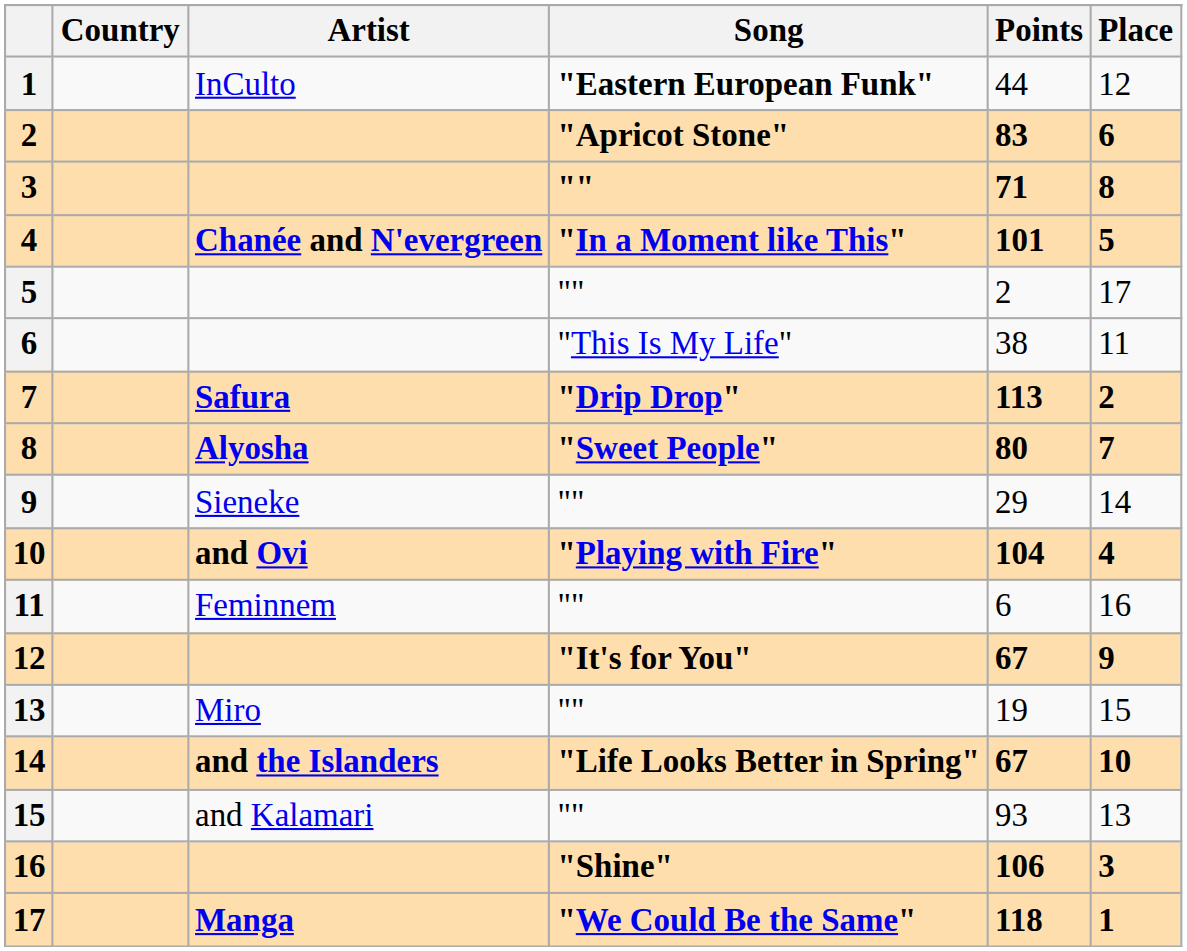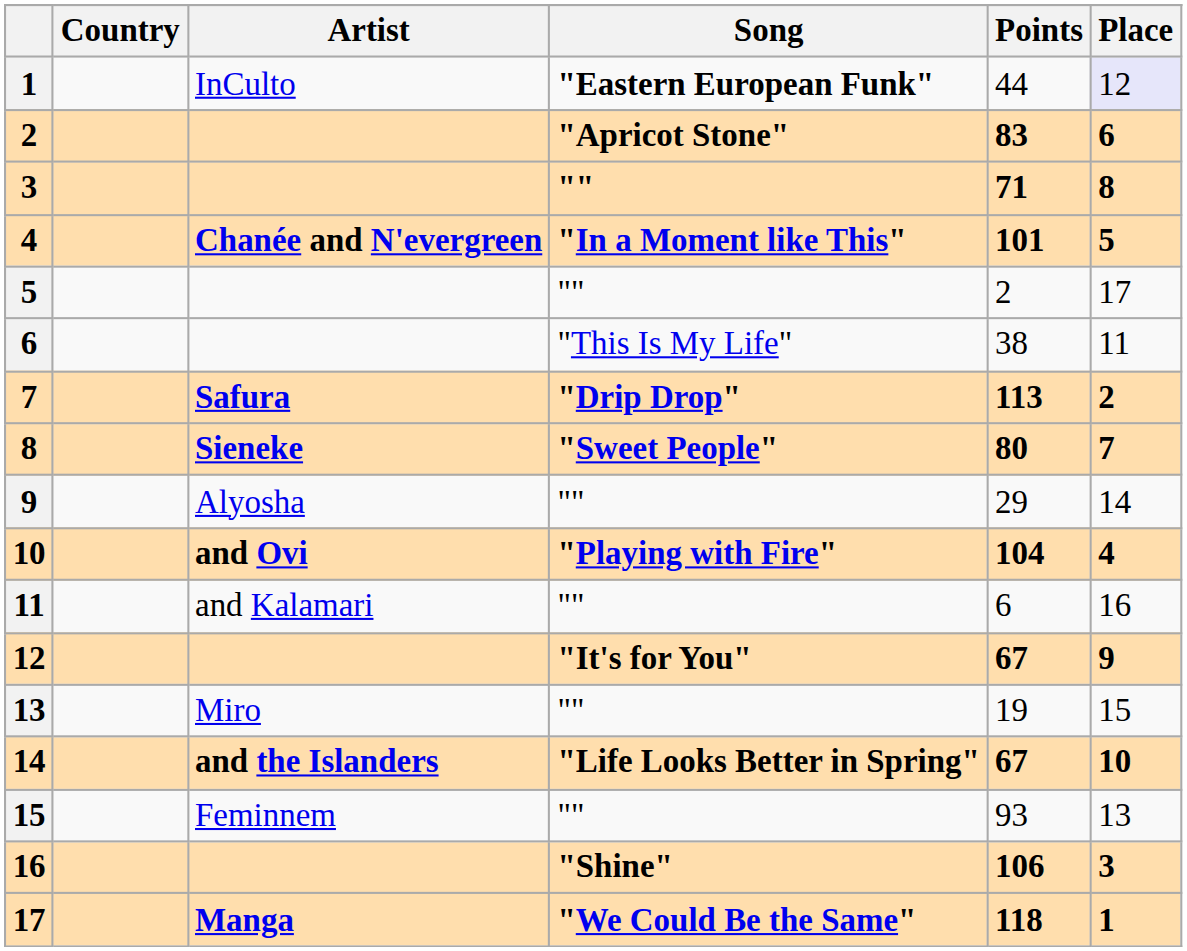(1115, 82) no background -> (1115, 82) lavender background
(252, 448) Alyosha -> (249, 448) Sieneke
(247, 501) Sieneke -> (250, 501) Alyosha
(265, 605) Feminnem -> (284, 605) and Kalamari
(284, 814) and Kalamari -> (265, 814) Feminnem
